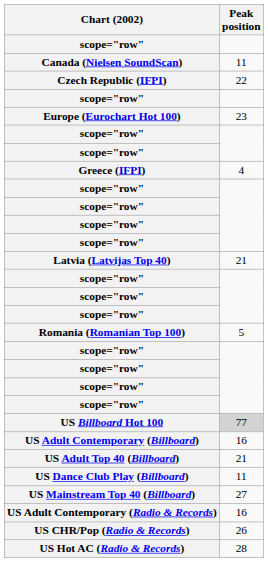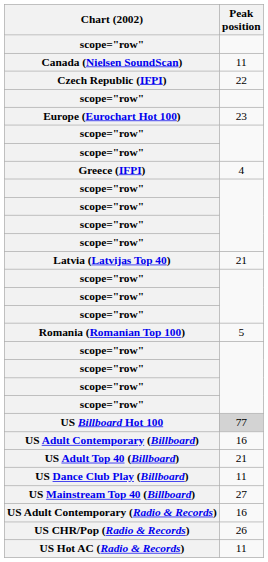(241, 548) 28 -> (241, 548) 11
